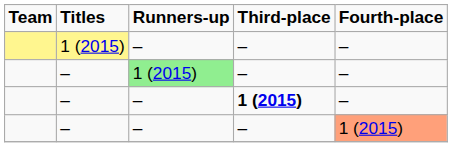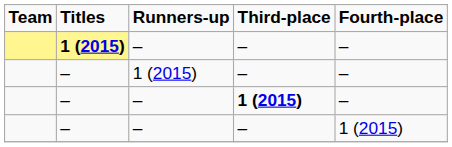(93, 45) normal -> (93, 45) bold
(165, 73) lightgreen background -> (165, 73) no background
(371, 127) lightsalmon background -> (371, 127) no background
